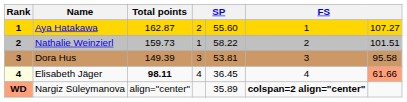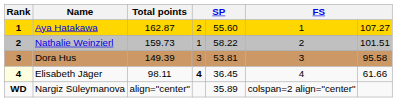(160, 74) bold -> (160, 74) normal
(199, 74) normal -> (199, 74) bold
(385, 74) lightsalmon background -> (375, 74) no background
(18, 89) lightsalmon background -> (18, 89) no background
(307, 89) bold -> (302, 89) normal
